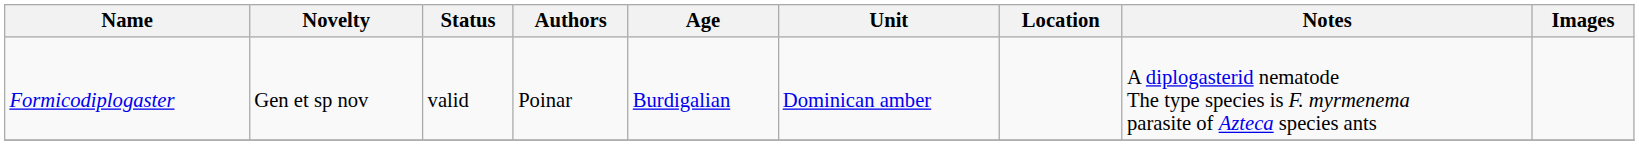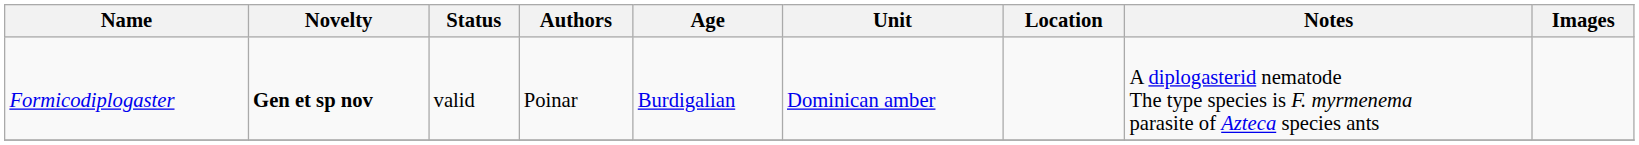(311, 100) normal -> (313, 100) bold
